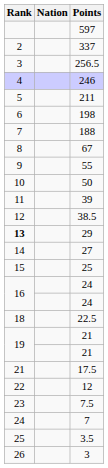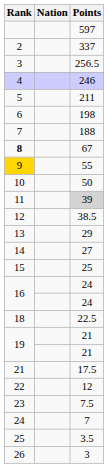(19, 149) normal -> (19, 149) bold
(19, 166) no background -> (19, 166) gold background
(87, 200) no background -> (87, 200) lightgrey background
(19, 234) bold -> (19, 234) normal
